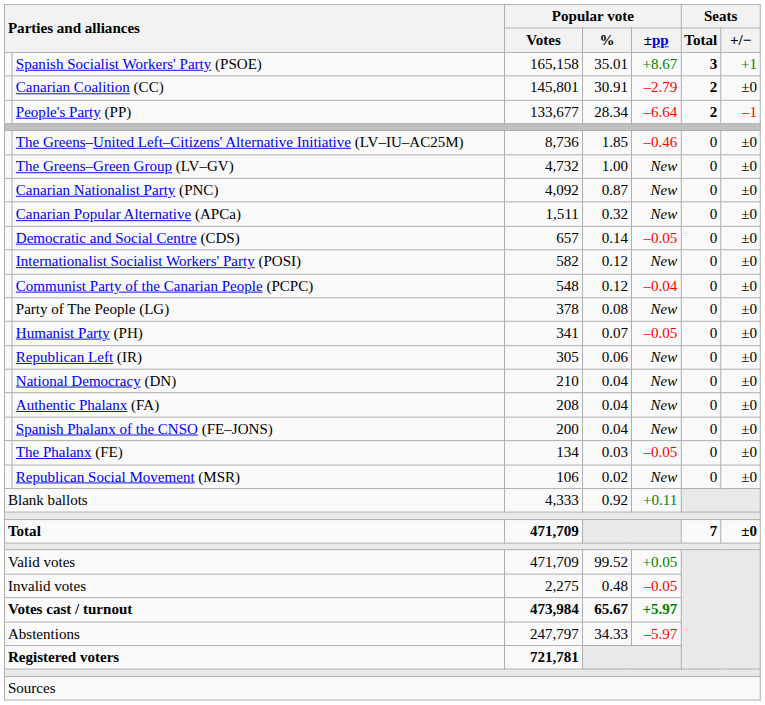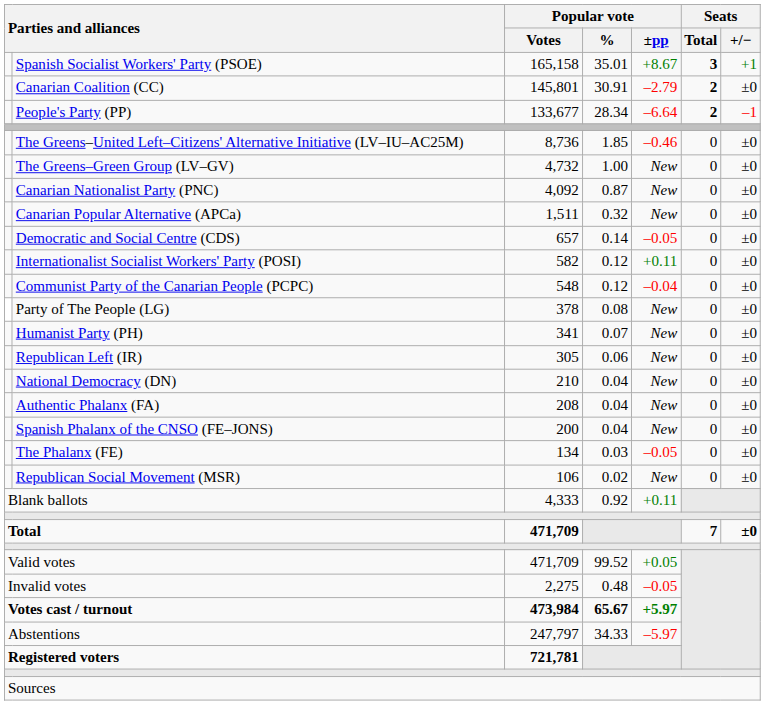(664, 261) New -> (660, 261) +0.11
(660, 333) –0.05 -> (664, 333) New
